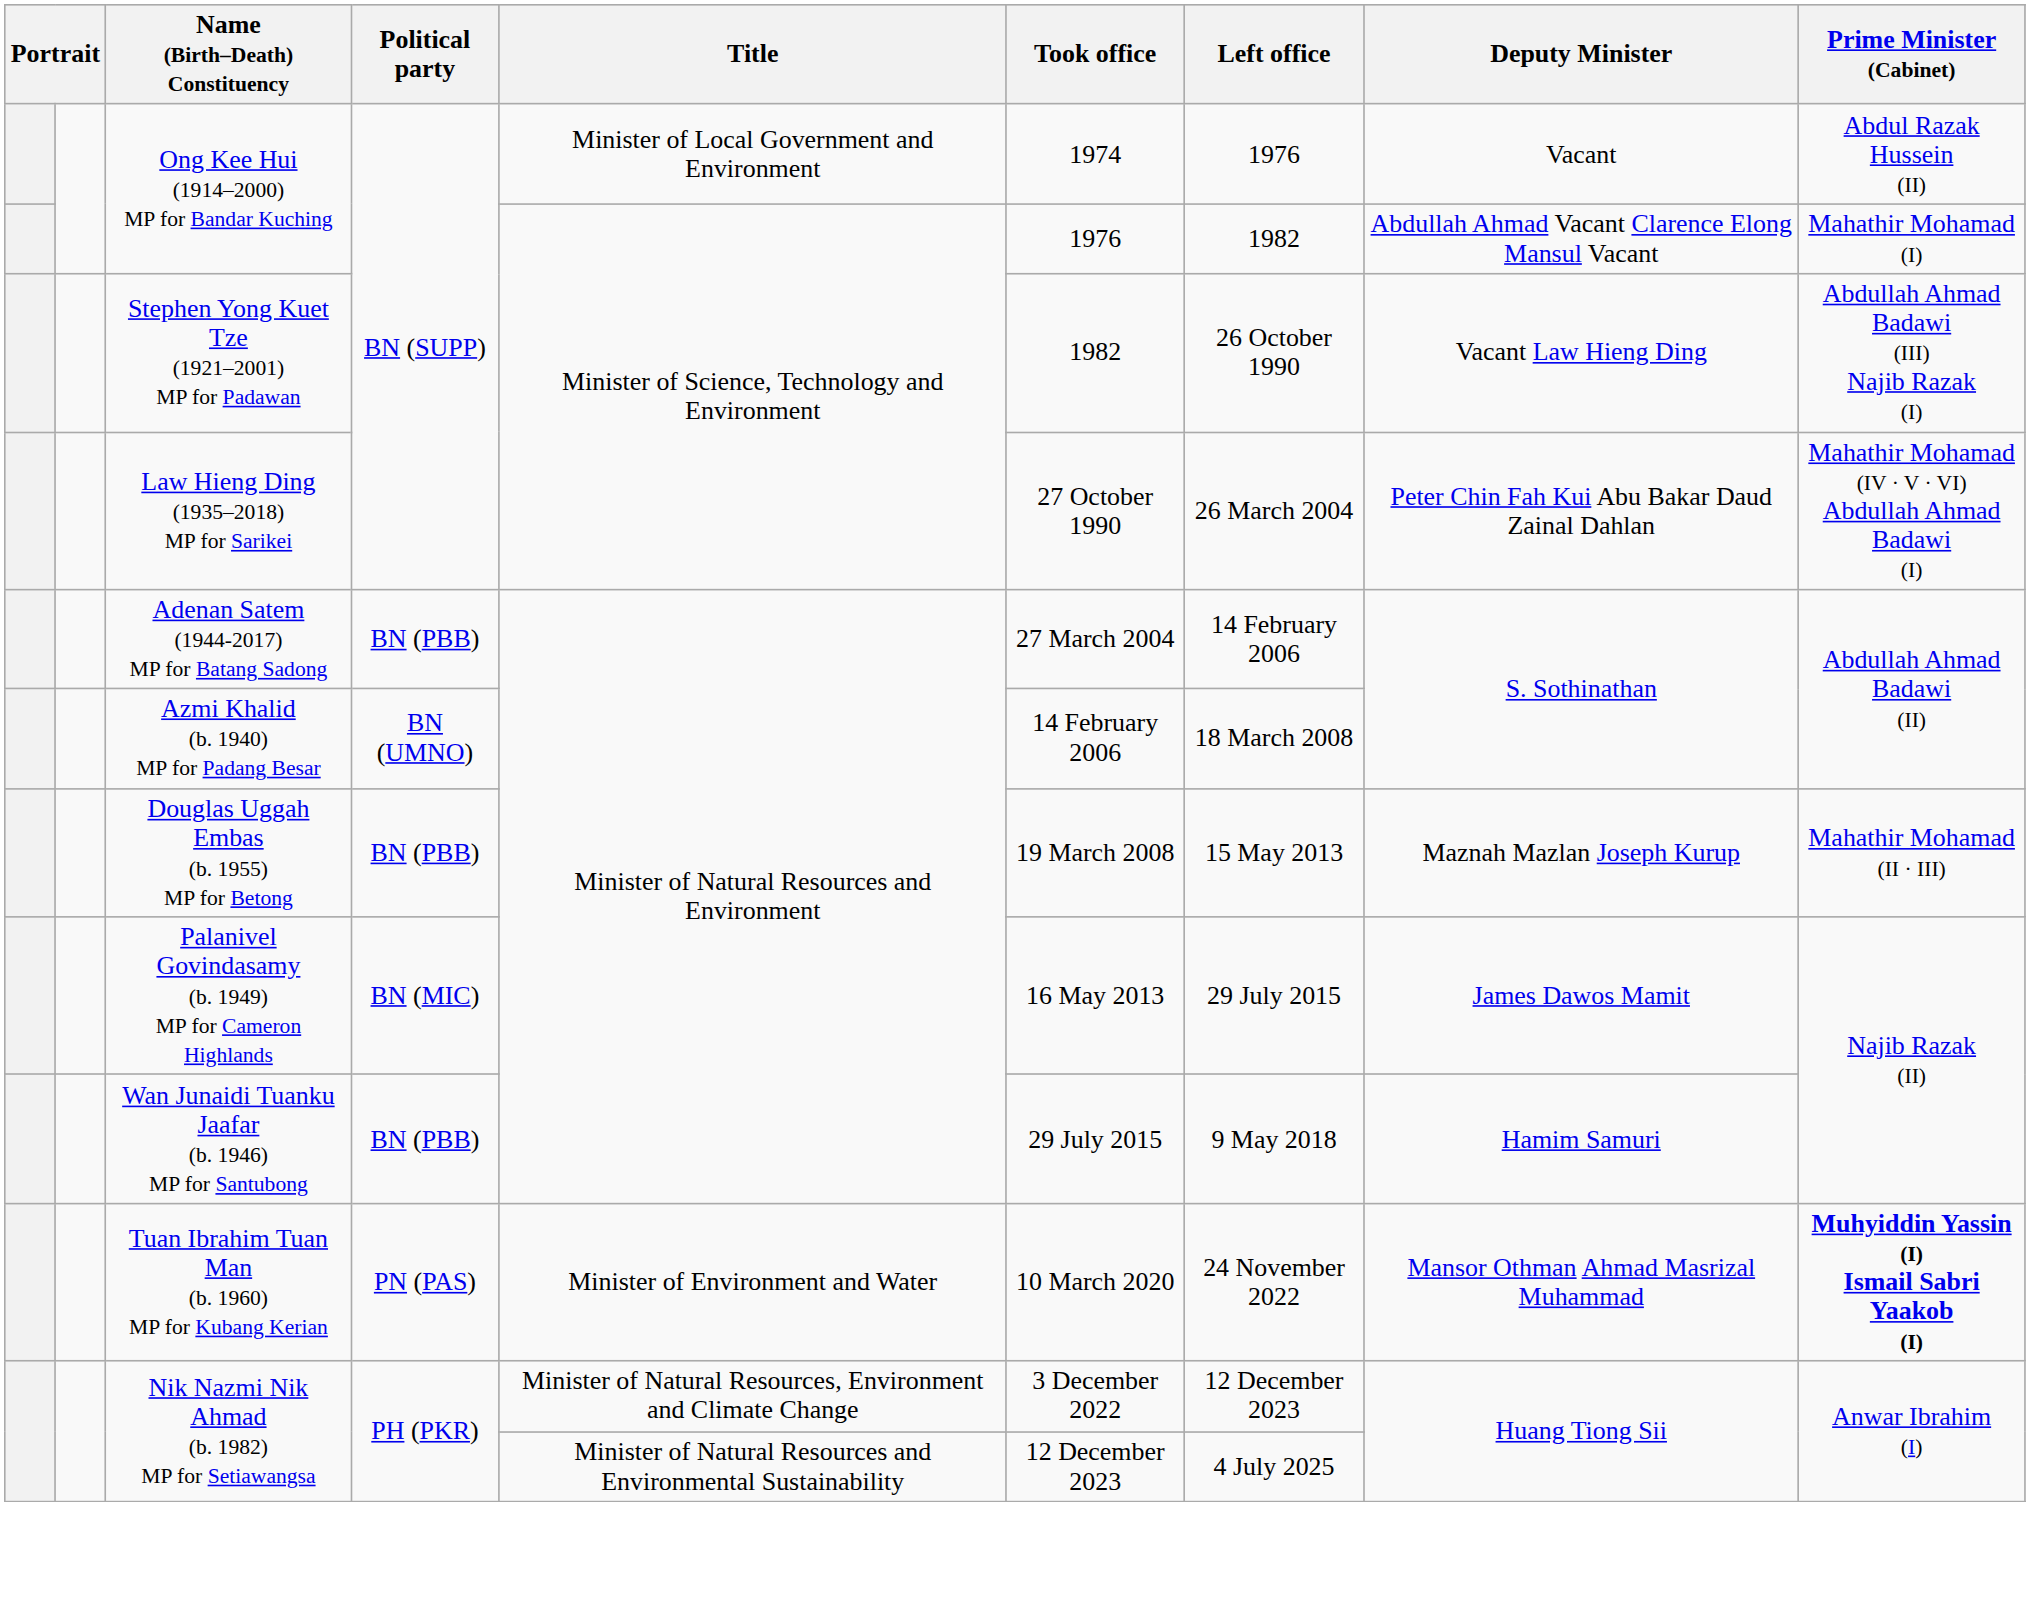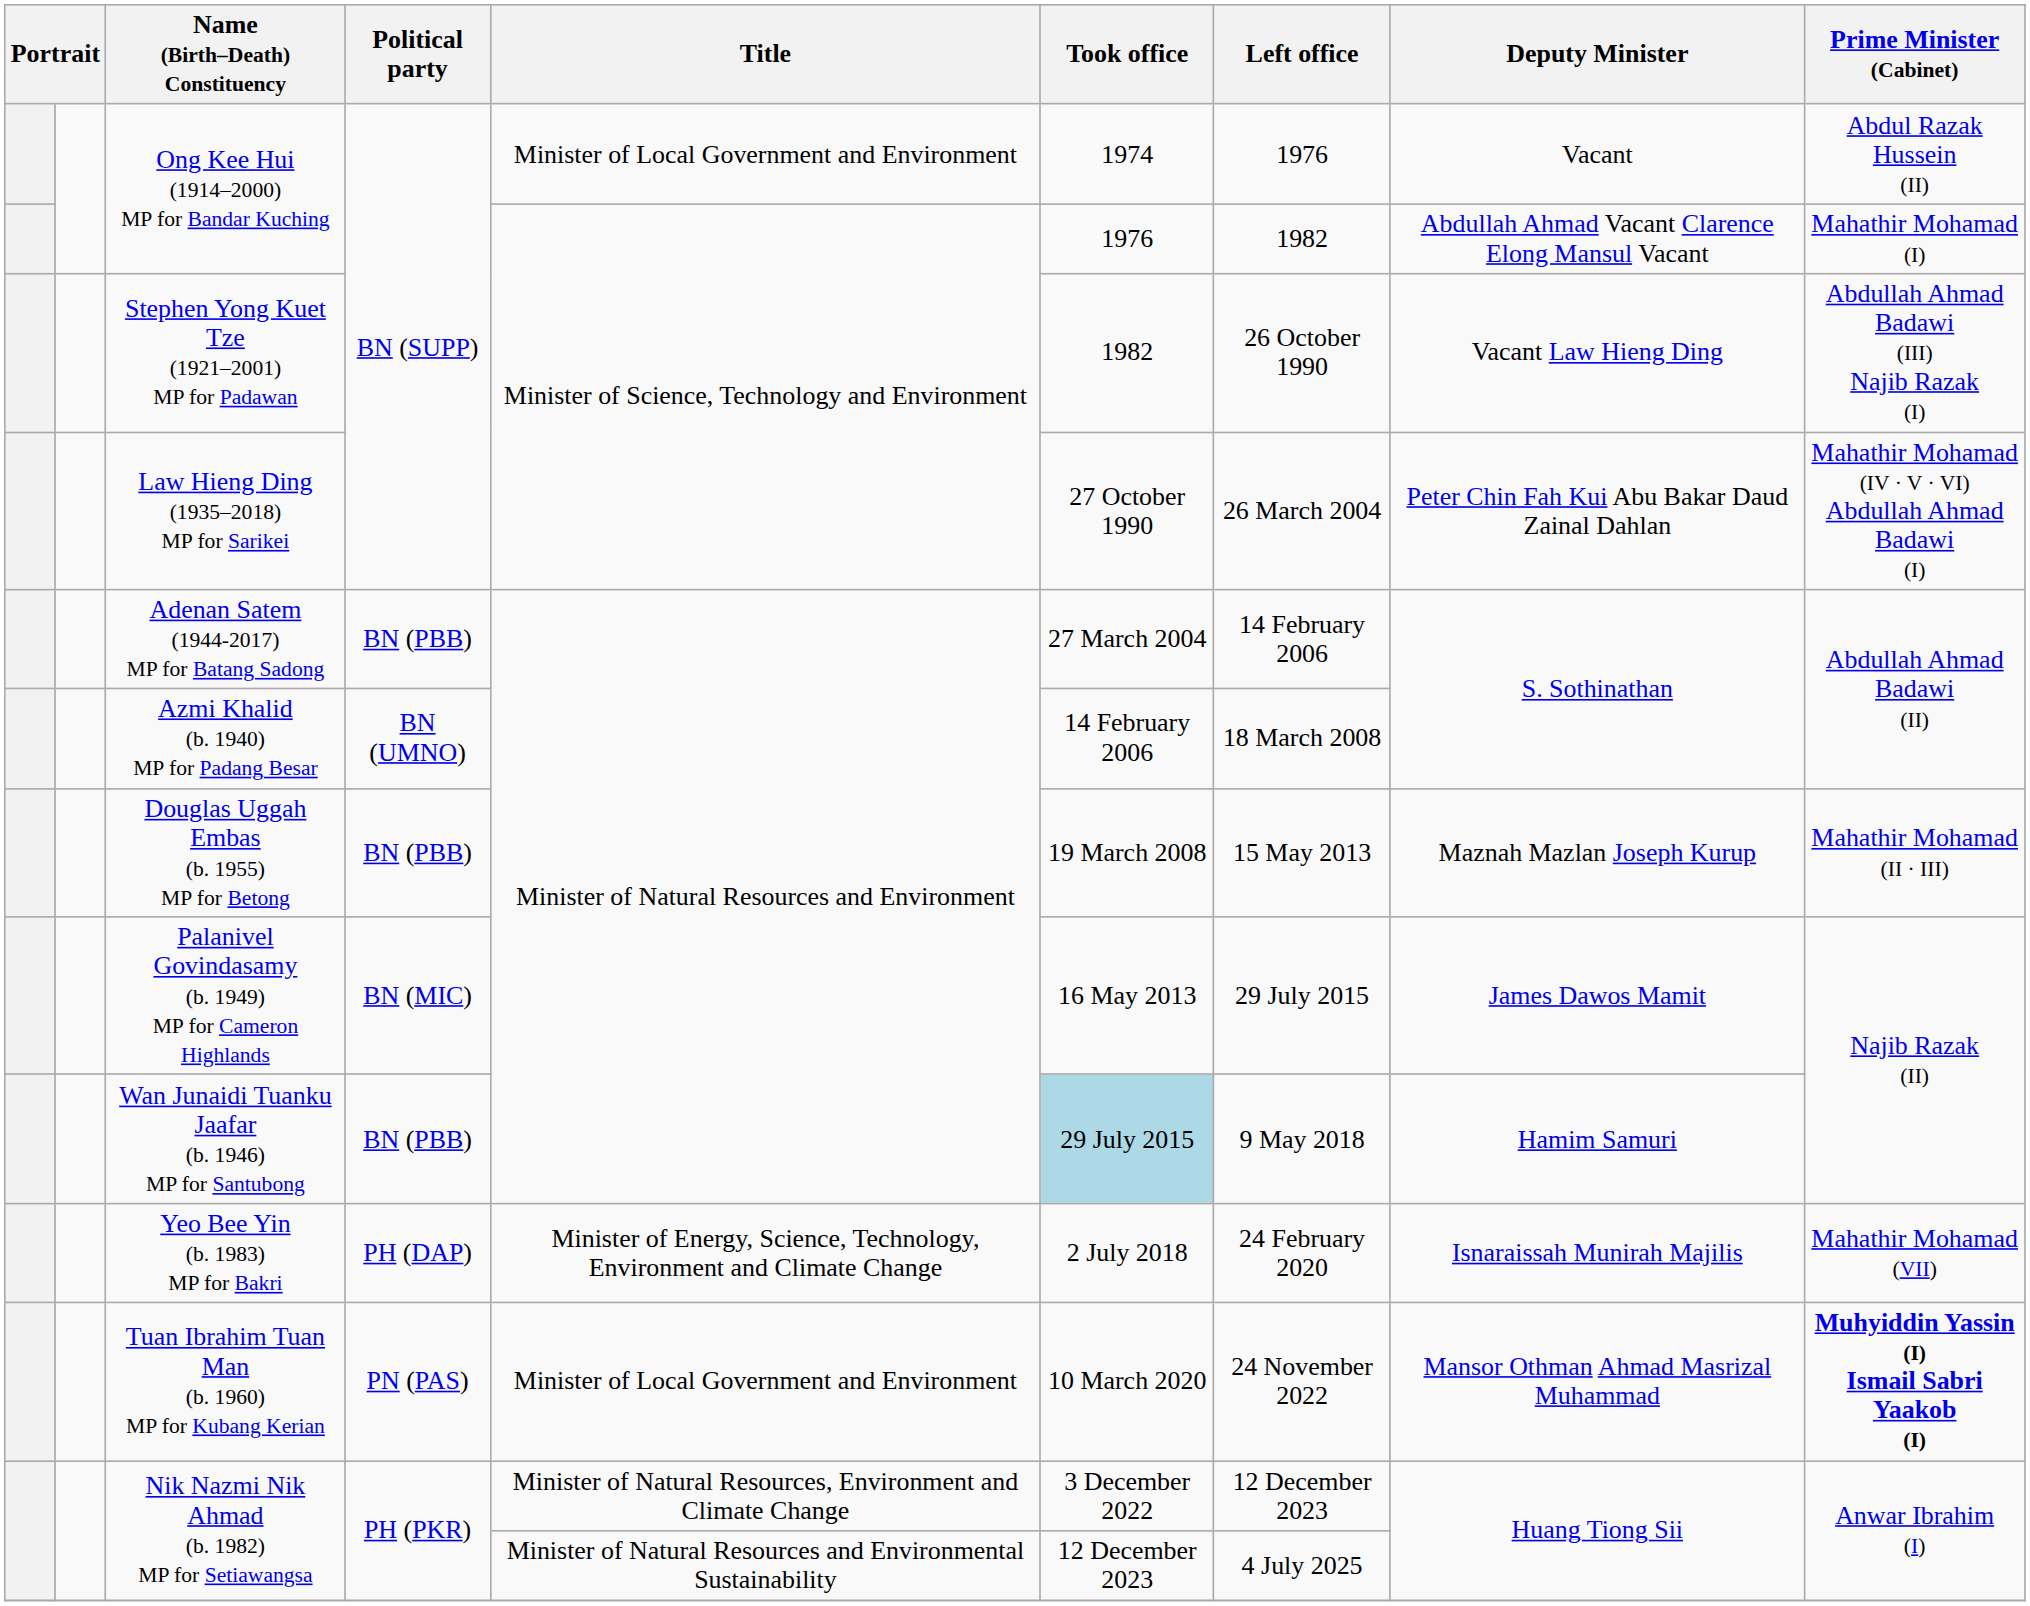(1095, 1138) no background -> (1127, 1138) lightblue background
+ row: (225, 1252)
(753, 1281) Minister of Environment and Water -> (765, 1381) Minister of Local Government and Environment
